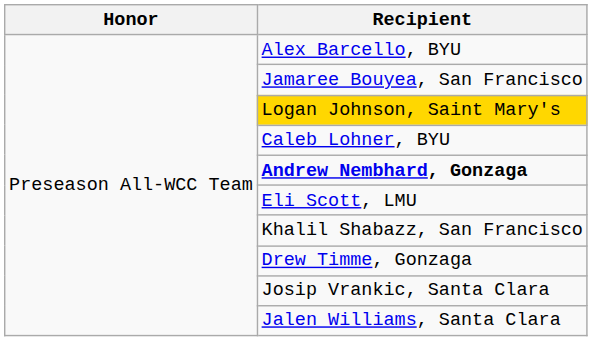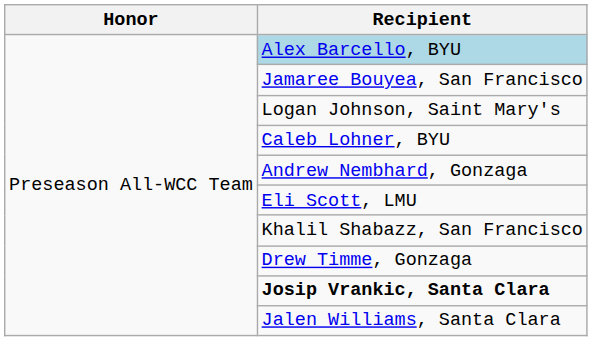(361, 50) no background -> (361, 50) lightblue background
(411, 110) gold background -> (411, 110) no background
(395, 170) bold -> (395, 170) normal
(406, 291) normal -> (406, 291) bold
